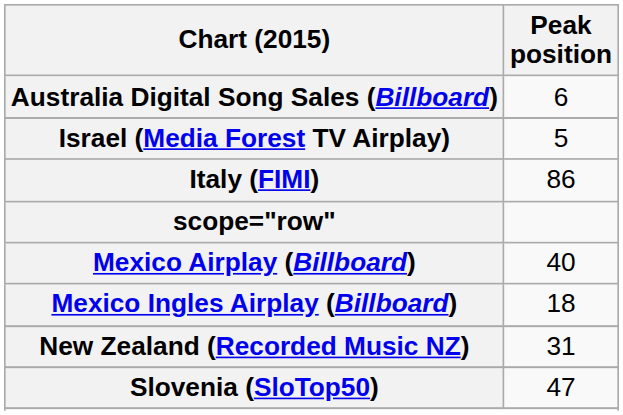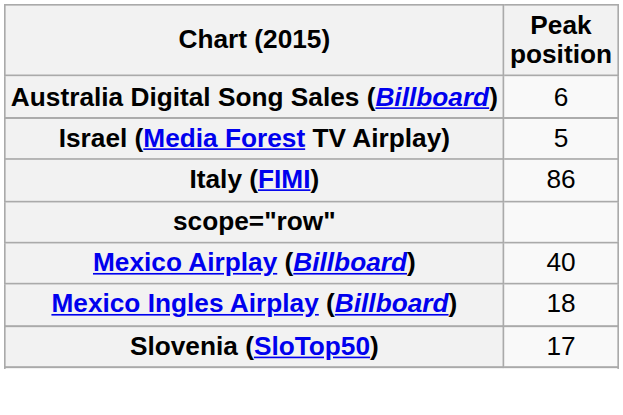- row: (254, 346)
(561, 387) 47 -> (561, 346) 17
